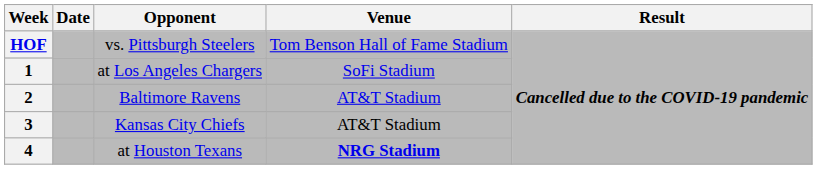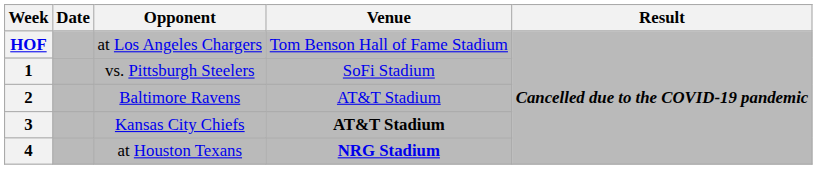(180, 44) vs. Pittsburgh Steelers -> (180, 44) at Los Angeles Chargers
(180, 71) at Los Angeles Chargers -> (180, 71) vs. Pittsburgh Steelers
(389, 124) normal -> (389, 124) bold
